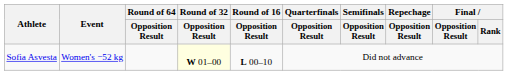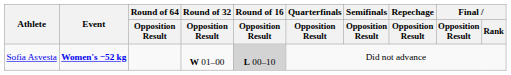(92, 57) normal -> (94, 57) bold
(204, 63) lightyellow background -> (207, 63) no background
(256, 63) no background -> (260, 63) lightgrey background
